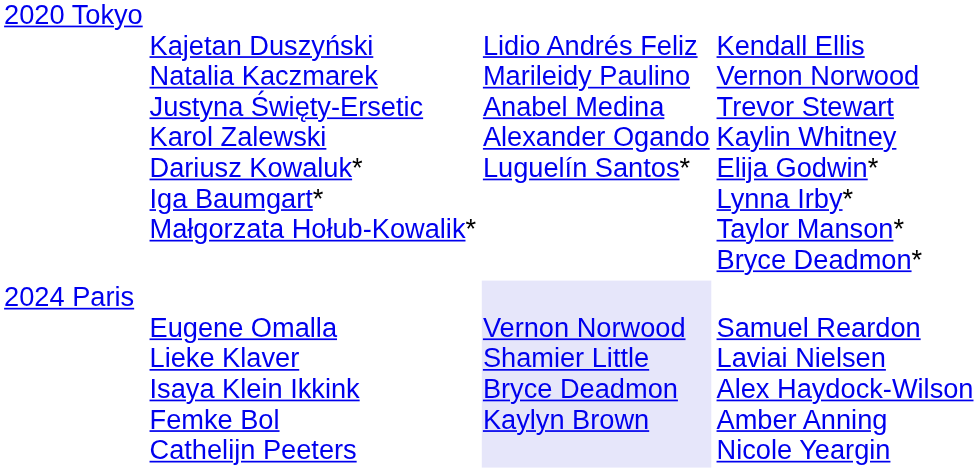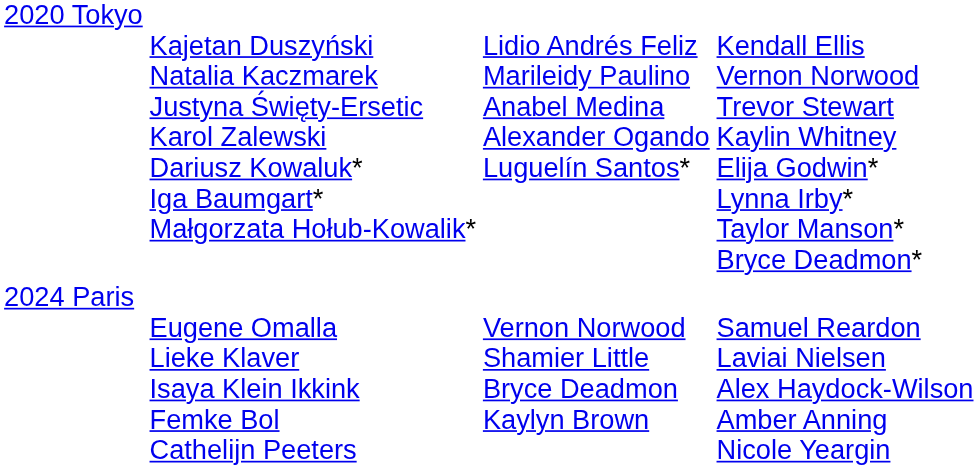(584, 373) lavender background -> (584, 373) no background
